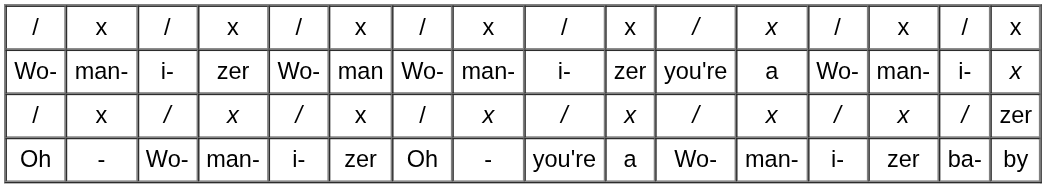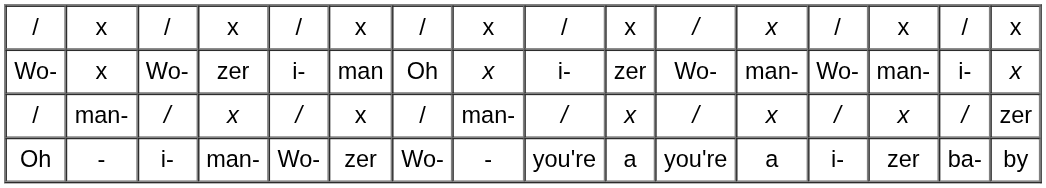(101, 71) man- -> (101, 71) x
(167, 71) i- -> (167, 71) Wo-
(299, 71) Wo- -> (299, 71) i-
(423, 71) Wo- -> (422, 71) Oh
(488, 71) man- -> (488, 71) x
(696, 71) you're -> (696, 71) Wo-
(772, 71) a -> (772, 71) man-
(101, 115) x -> (101, 115) man-
(488, 115) x -> (488, 115) man-
(167, 159) Wo- -> (167, 159) i-
(299, 159) i- -> (299, 159) Wo-
(422, 159) Oh -> (423, 159) Wo-
(696, 159) Wo- -> (696, 159) you're
(772, 159) man- -> (772, 159) a
